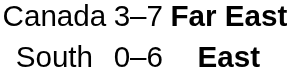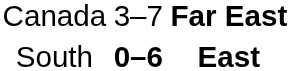(138, 57) normal -> (138, 57) bold
